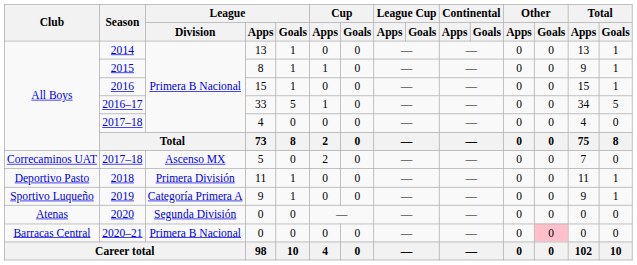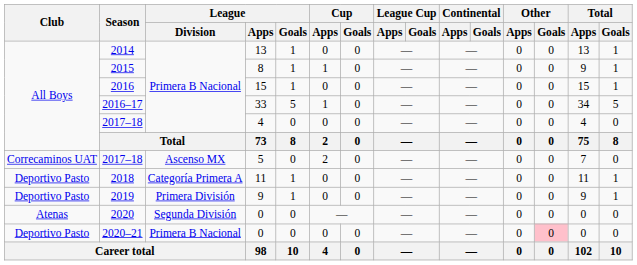(195, 178) Primera División -> (195, 178) Categoría Primera A
(52, 196) Sportivo Luqueño -> (52, 196) Deportivo Pasto
(195, 196) Categoría Primera A -> (195, 196) Primera División
(52, 232) Barracas Central -> (52, 232) Deportivo Pasto
